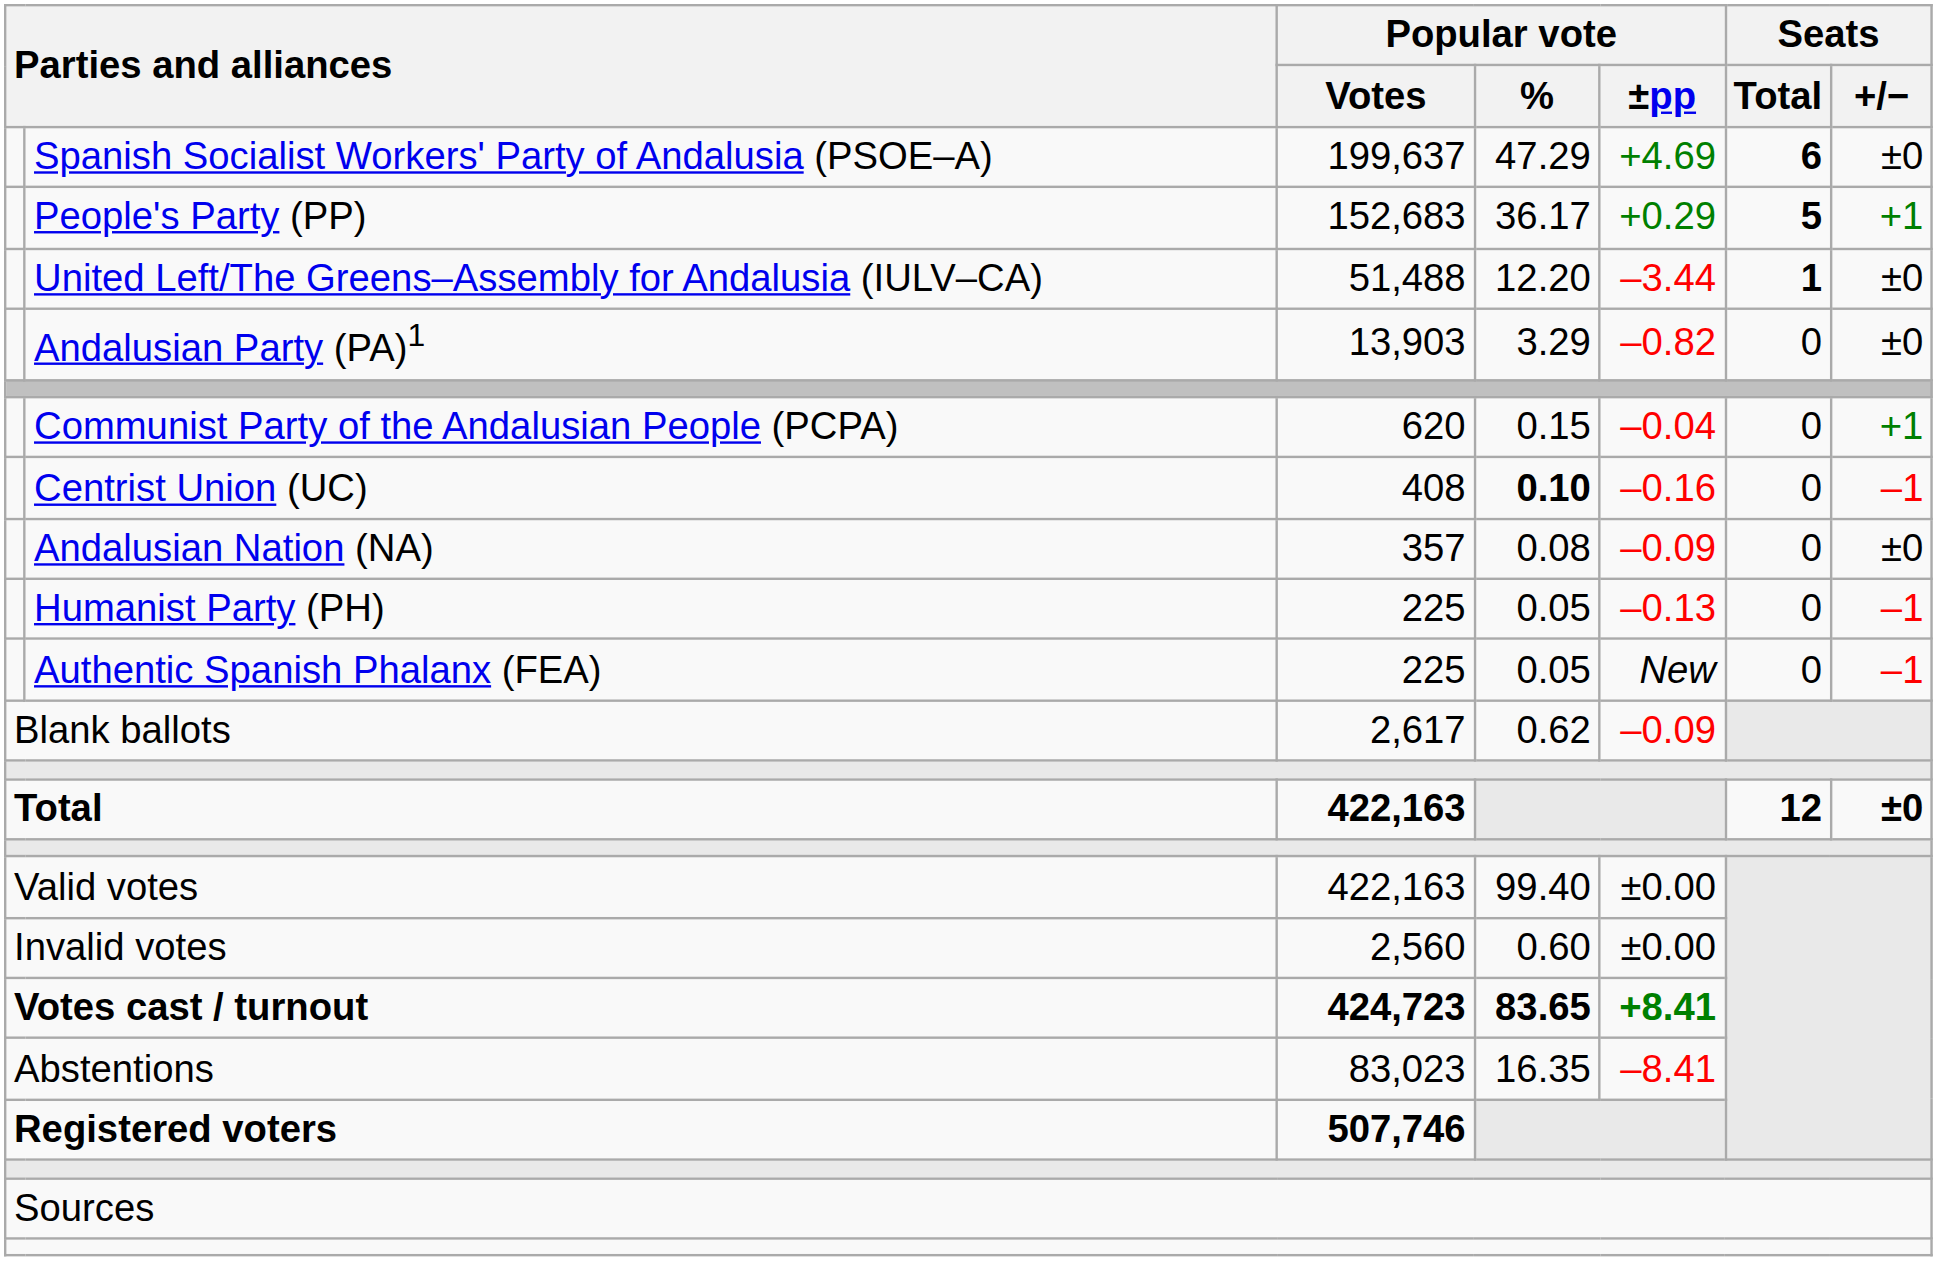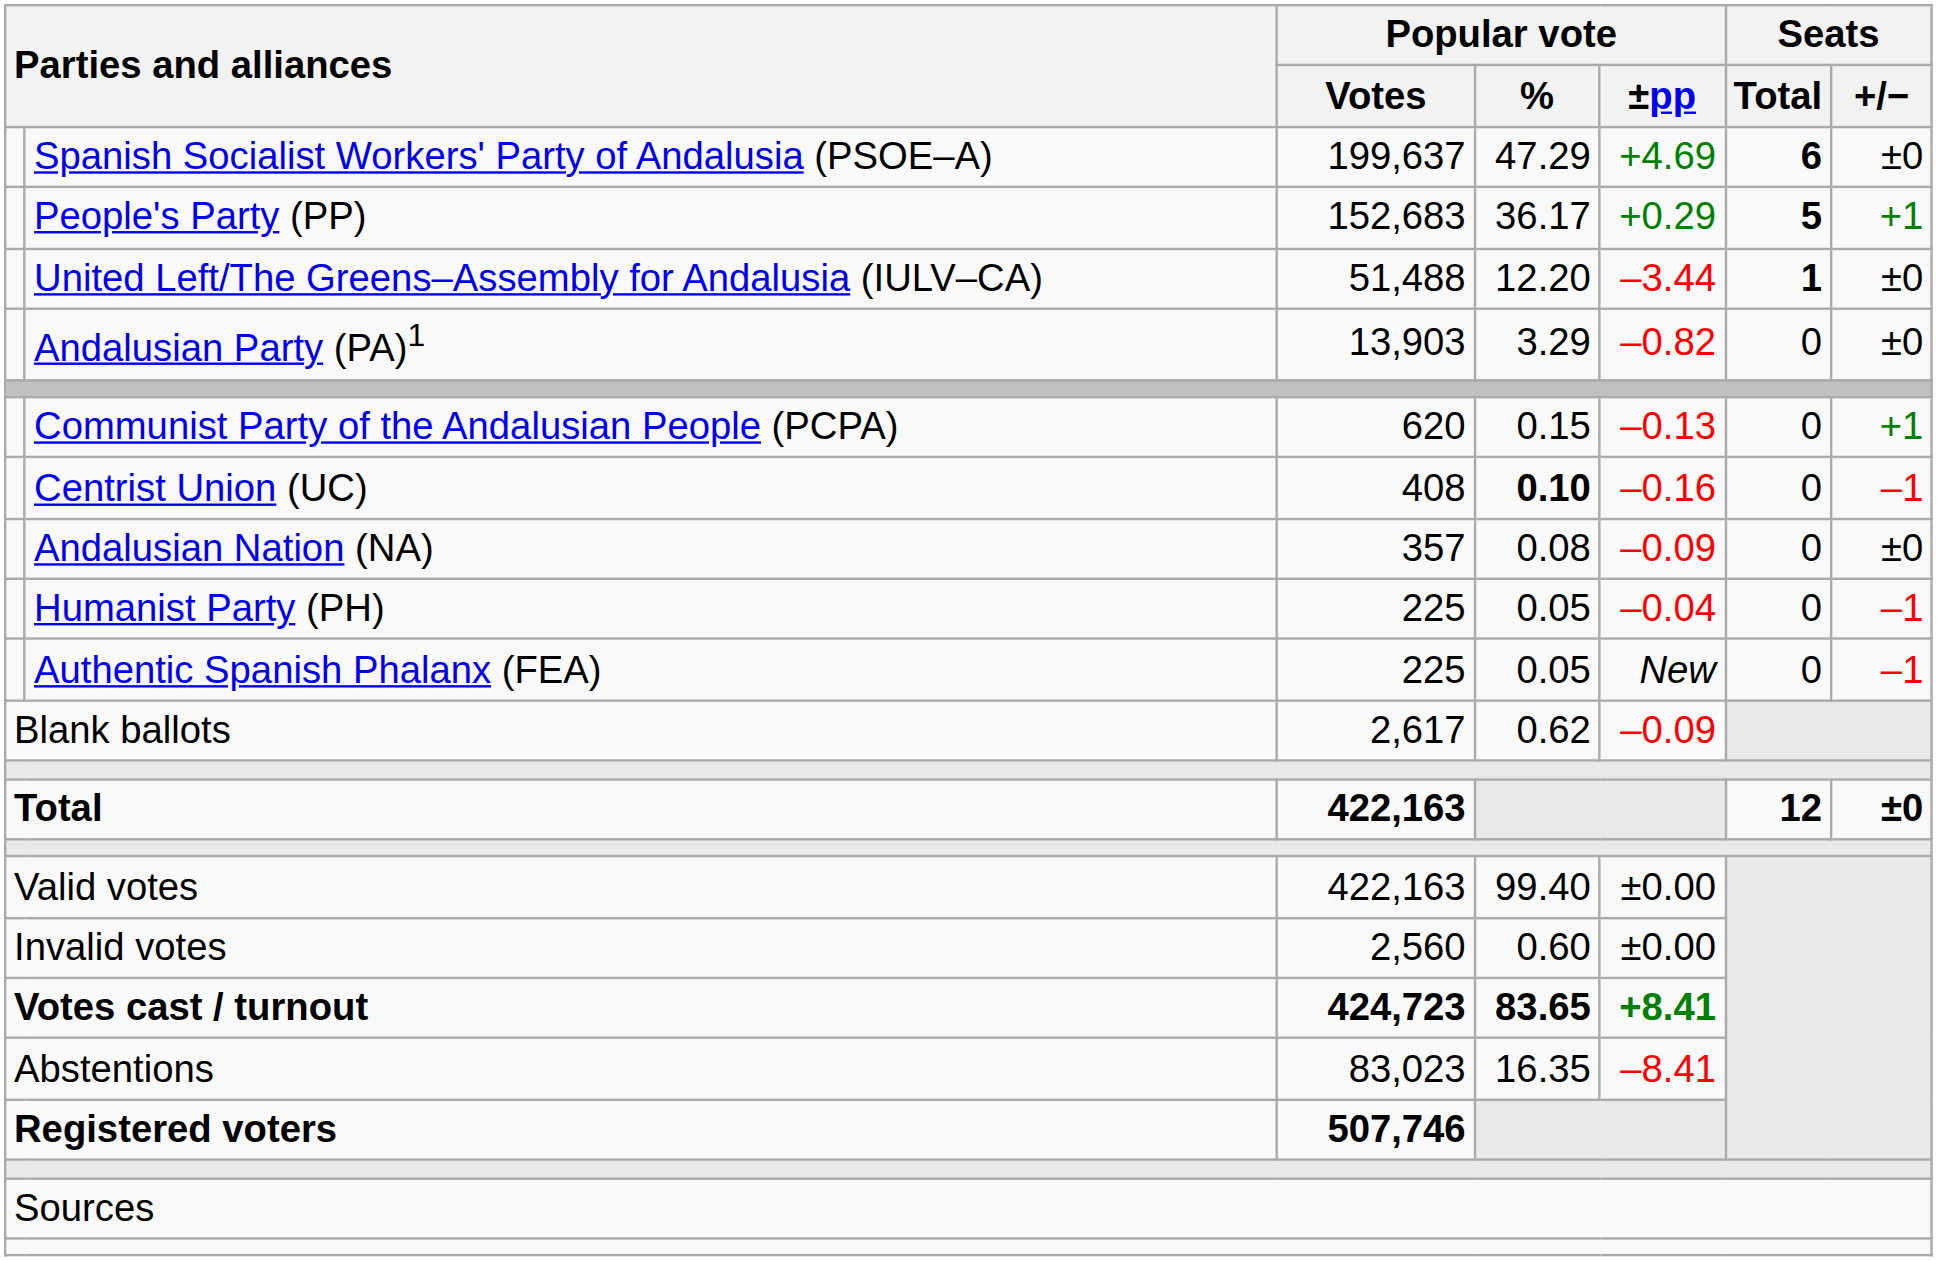(1668, 426) –0.04 -> (1668, 426) –0.13
(1668, 608) –0.13 -> (1668, 608) –0.04
